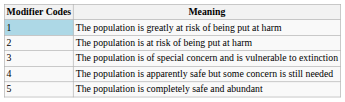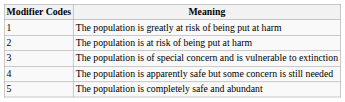(9, 27) lightblue background -> (9, 27) no background
